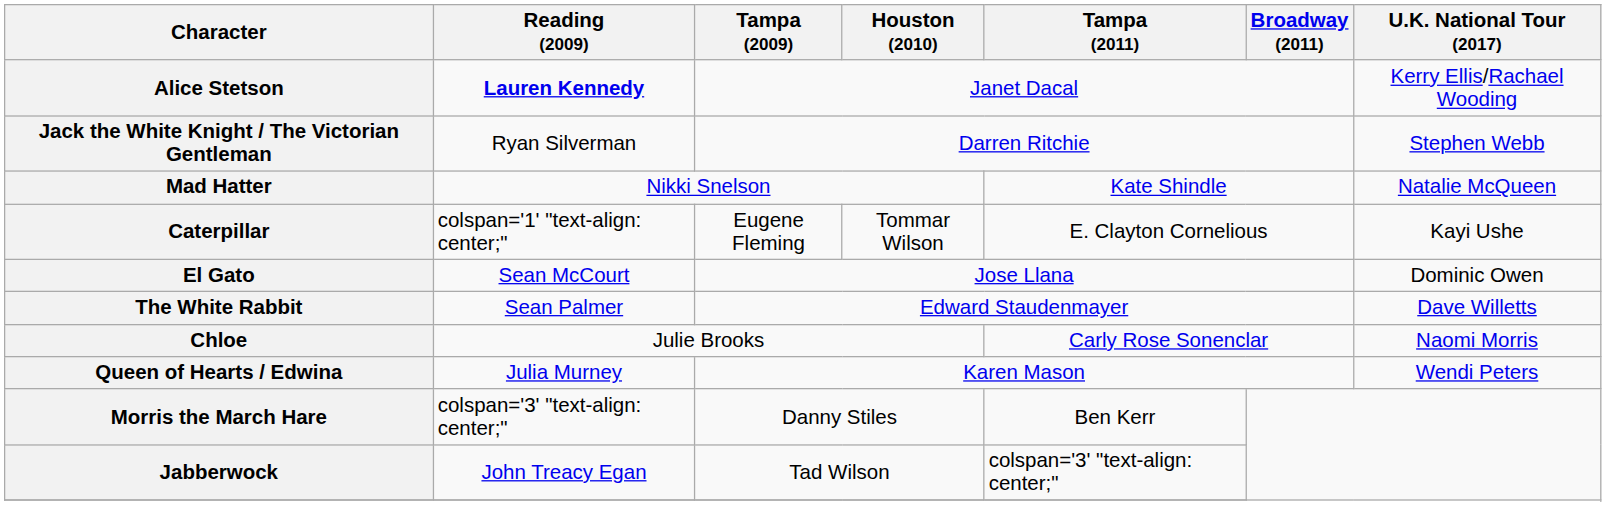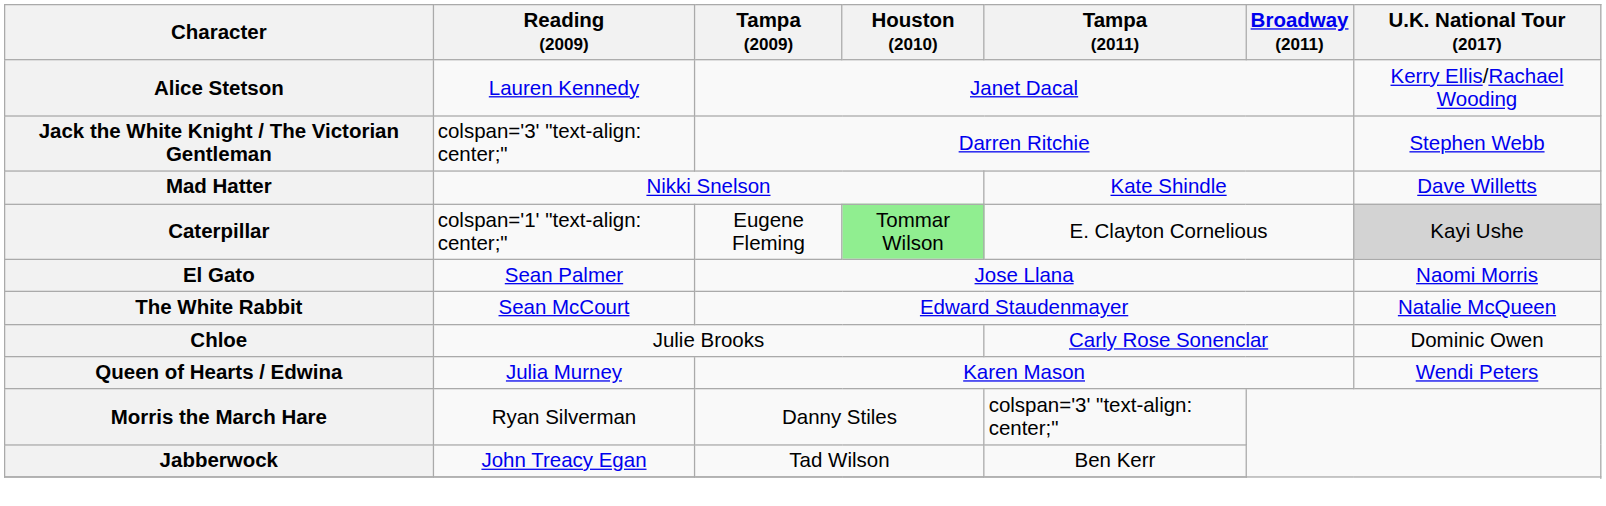(564, 87) bold -> (564, 87) normal
(564, 143) Ryan Silverman -> (539, 143) colspan='3' "text-align: center;"
(1477, 187) Natalie McQueen -> (1477, 187) Dave Willetts
(913, 231) no background -> (913, 231) lightgreen background
(1477, 231) no background -> (1477, 231) lightgrey background
(564, 275) Sean McCourt -> (564, 275) Sean Palmer
(1477, 275) Dominic Owen -> (1477, 275) Naomi Morris
(564, 307) Sean Palmer -> (564, 307) Sean McCourt
(1477, 307) Dave Willetts -> (1477, 307) Natalie McQueen
(1477, 340) Naomi Morris -> (1477, 340) Dominic Owen
(539, 416) colspan='3' "text-align: center;" -> (564, 416) Ryan Silverman
(1115, 416) Ben Kerr -> (1090, 416) colspan='3' "text-align: center;"
(1090, 472) colspan='3' "text-align: center;" -> (1115, 460) Ben Kerr
